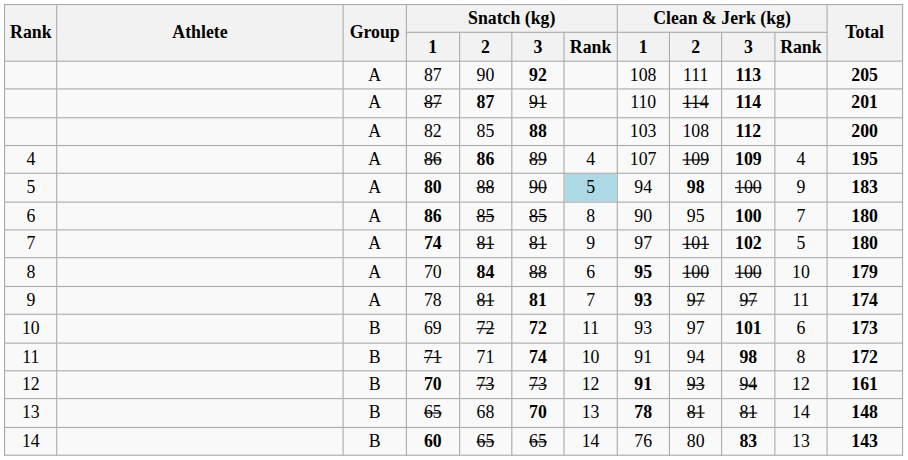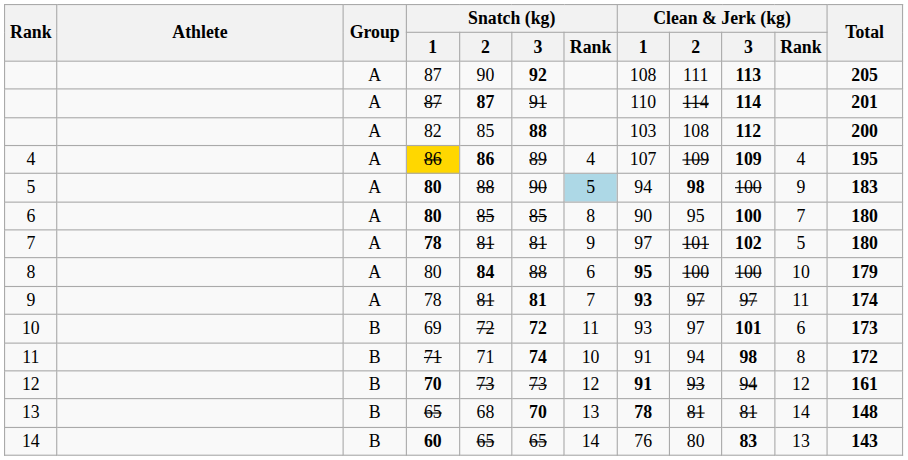(433, 159) no background -> (433, 159) gold background
(433, 215) 86 -> (433, 215) 80
(433, 243) 74 -> (433, 243) 78
(433, 272) 70 -> (433, 272) 80
